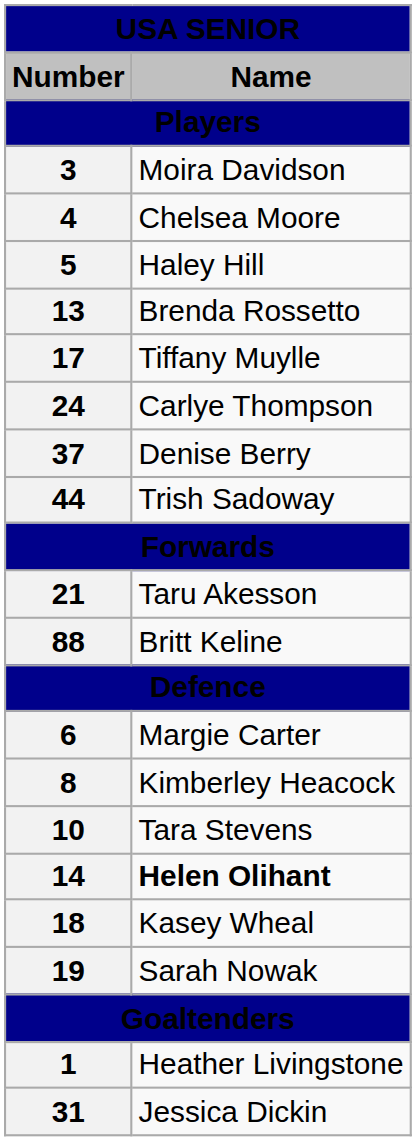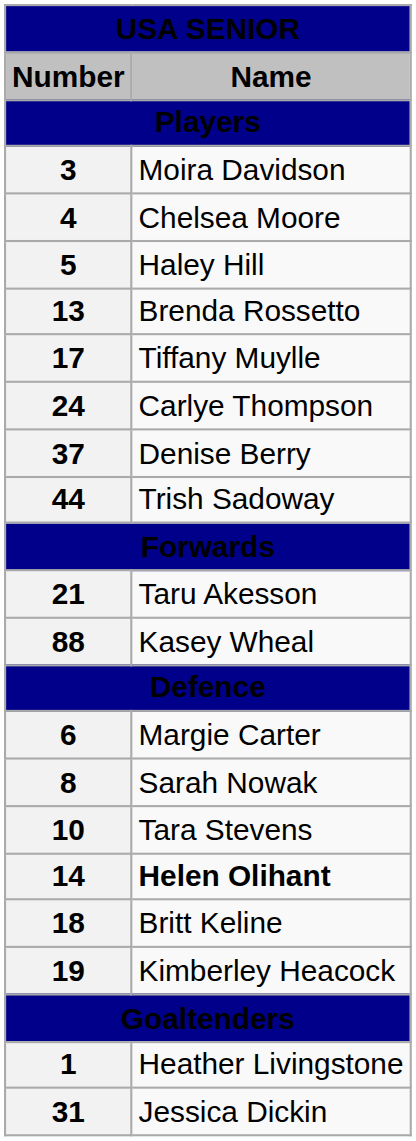(211, 641) Britt Keline -> (226, 641) Kasey Wheal
(267, 782) Kimberley Heacock -> (228, 782) Sarah Nowak
(226, 924) Kasey Wheal -> (211, 924) Britt Keline
(228, 971) Sarah Nowak -> (267, 971) Kimberley Heacock
